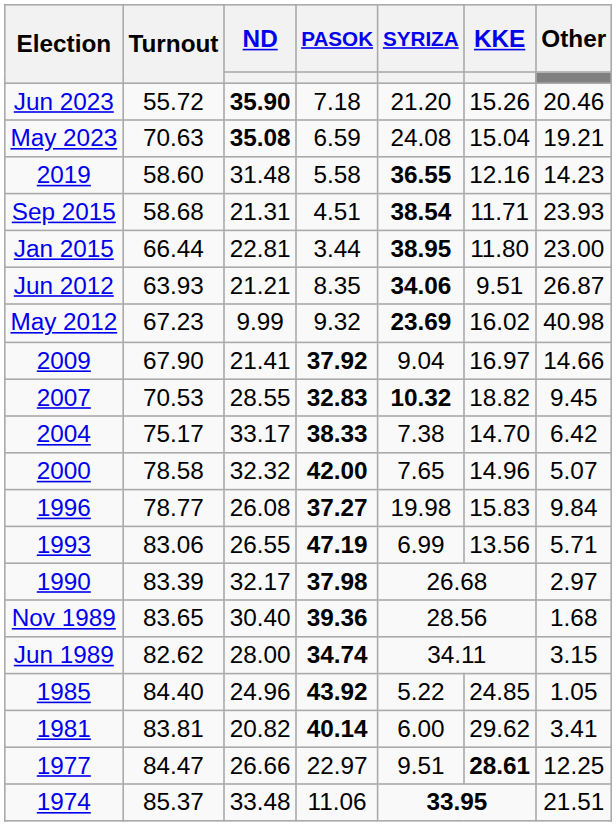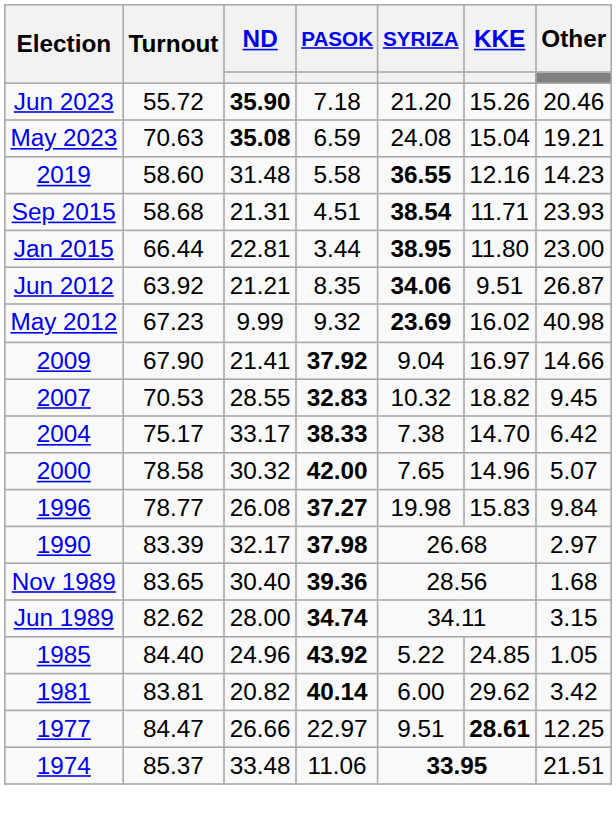(173, 286) 63.93 -> (173, 286) 63.92
(421, 396) bold -> (421, 396) normal
(260, 470) 32.32 -> (260, 470) 30.32
- row: (64, 544)
(574, 728) 3.41 -> (574, 692) 3.42
